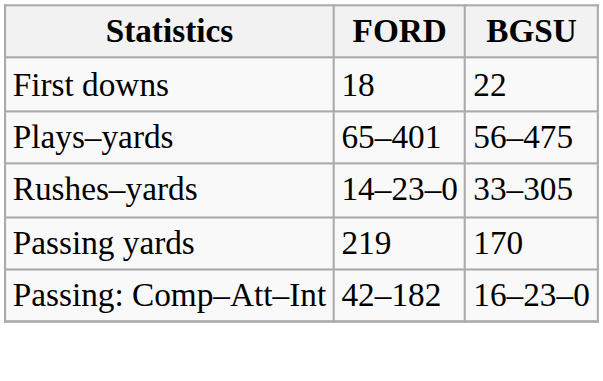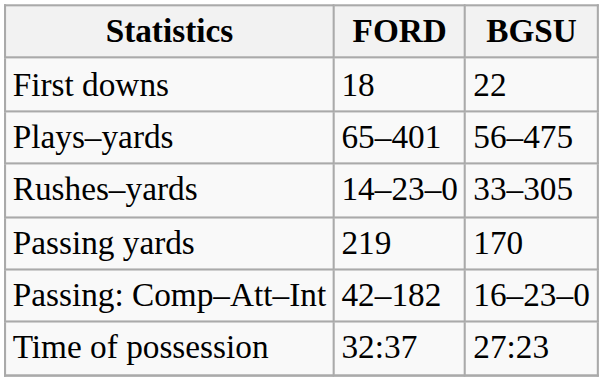+ row: (141, 347)
